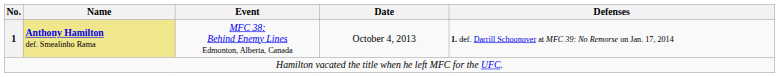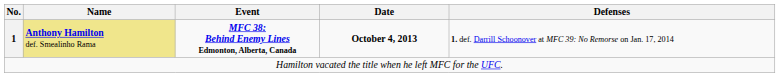(247, 38) normal -> (247, 38) bold
(384, 38) normal -> (384, 38) bold
